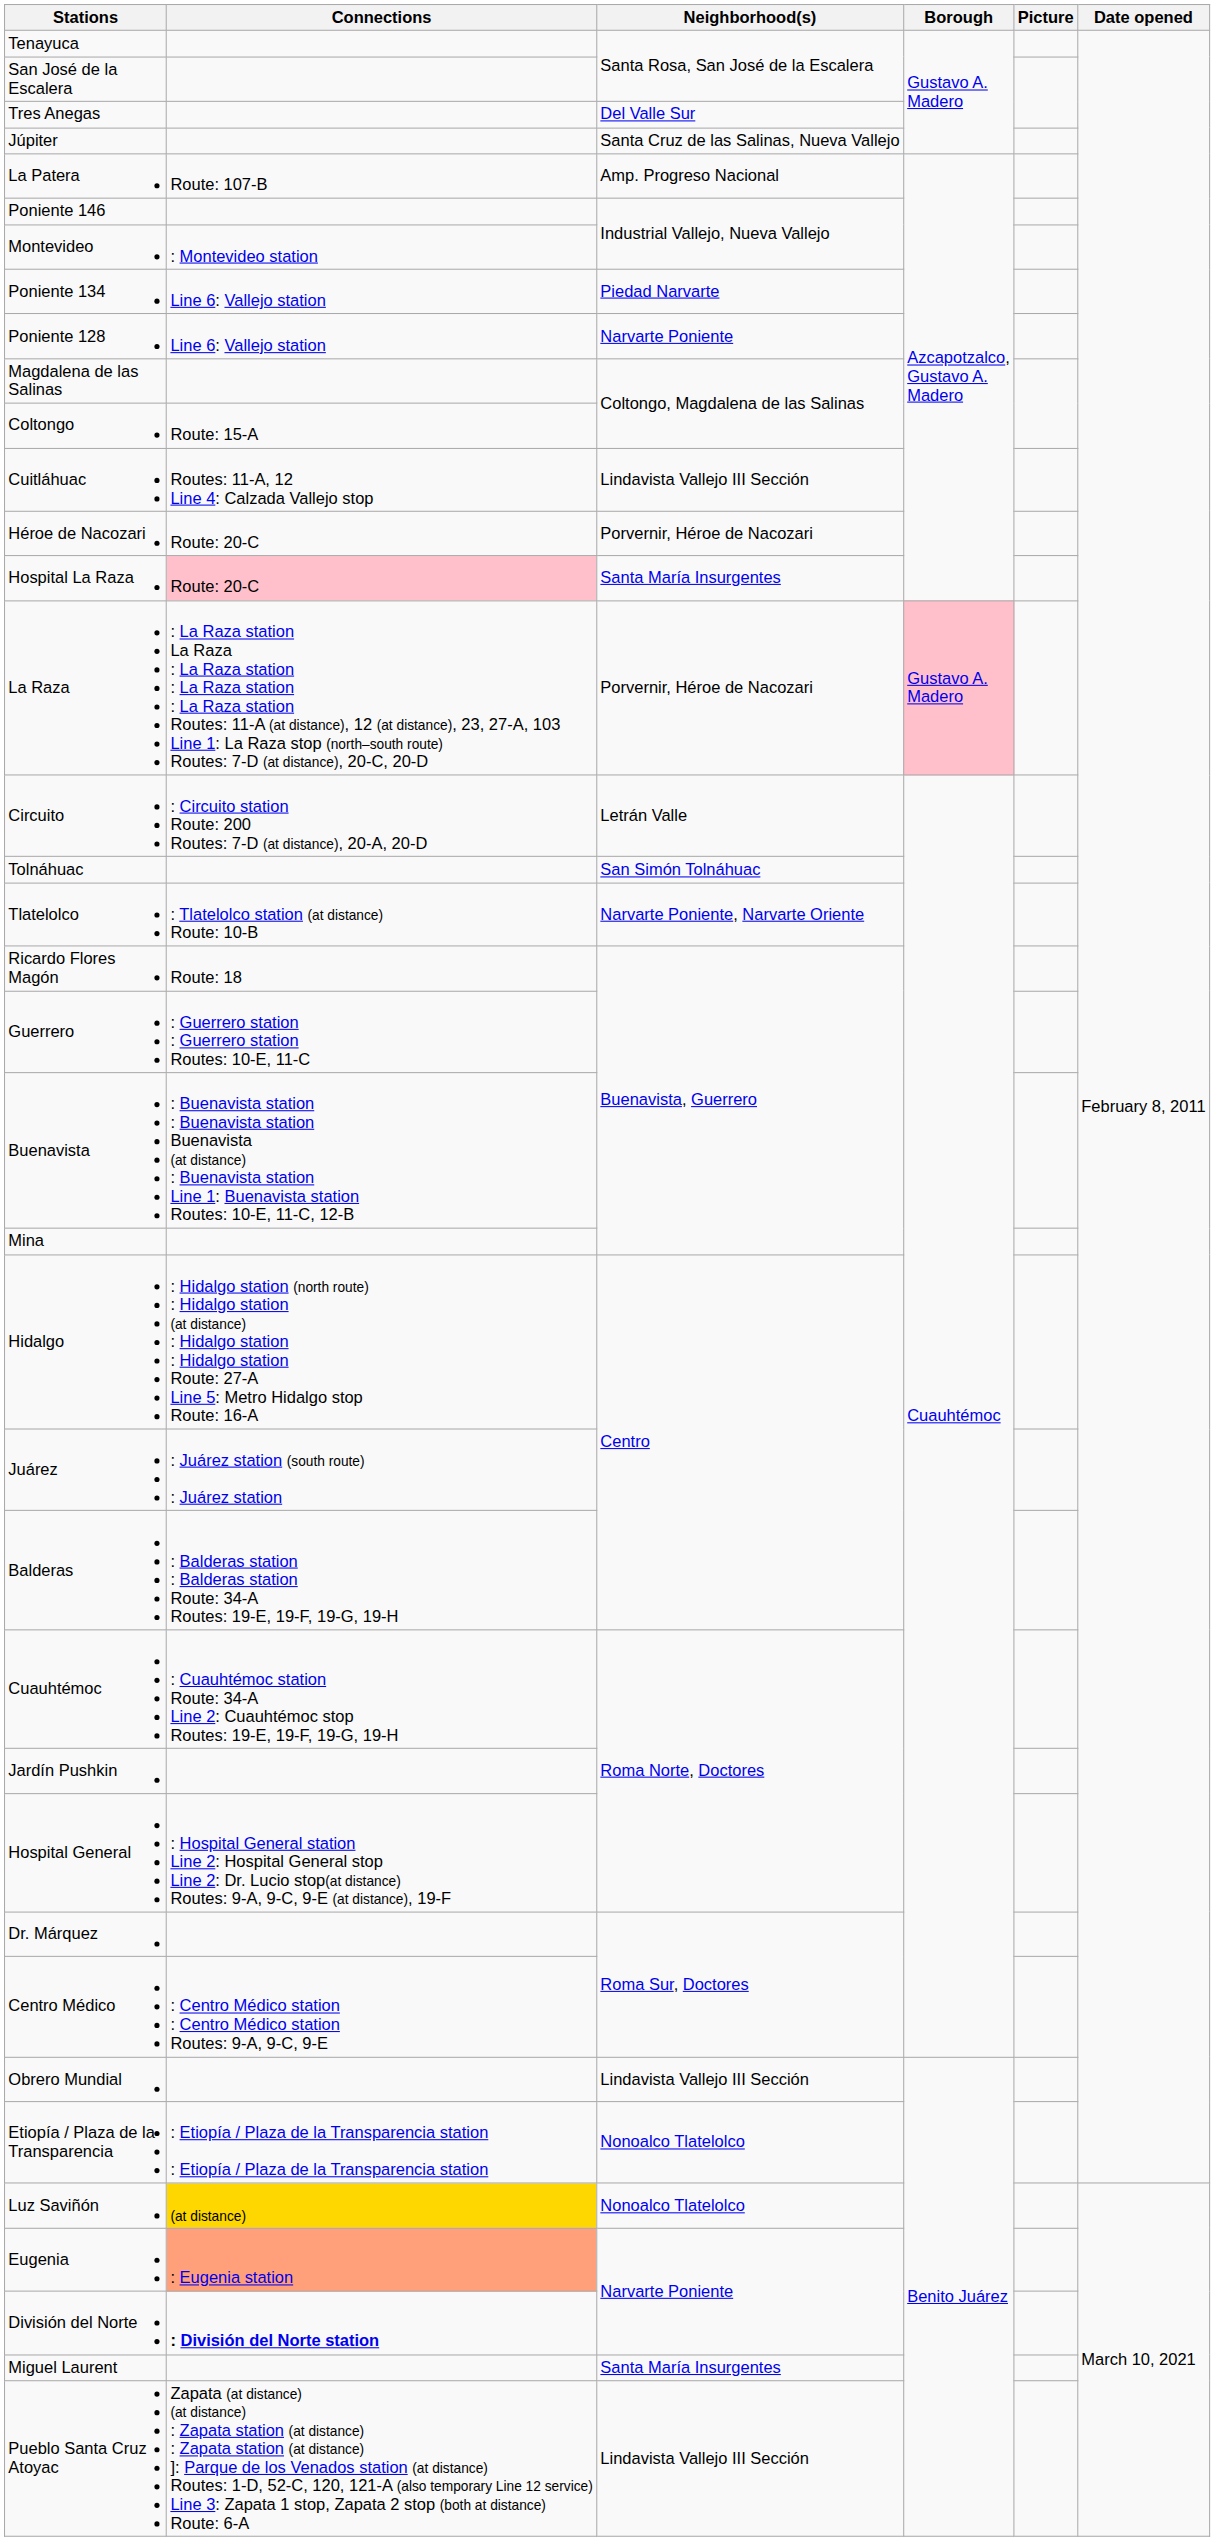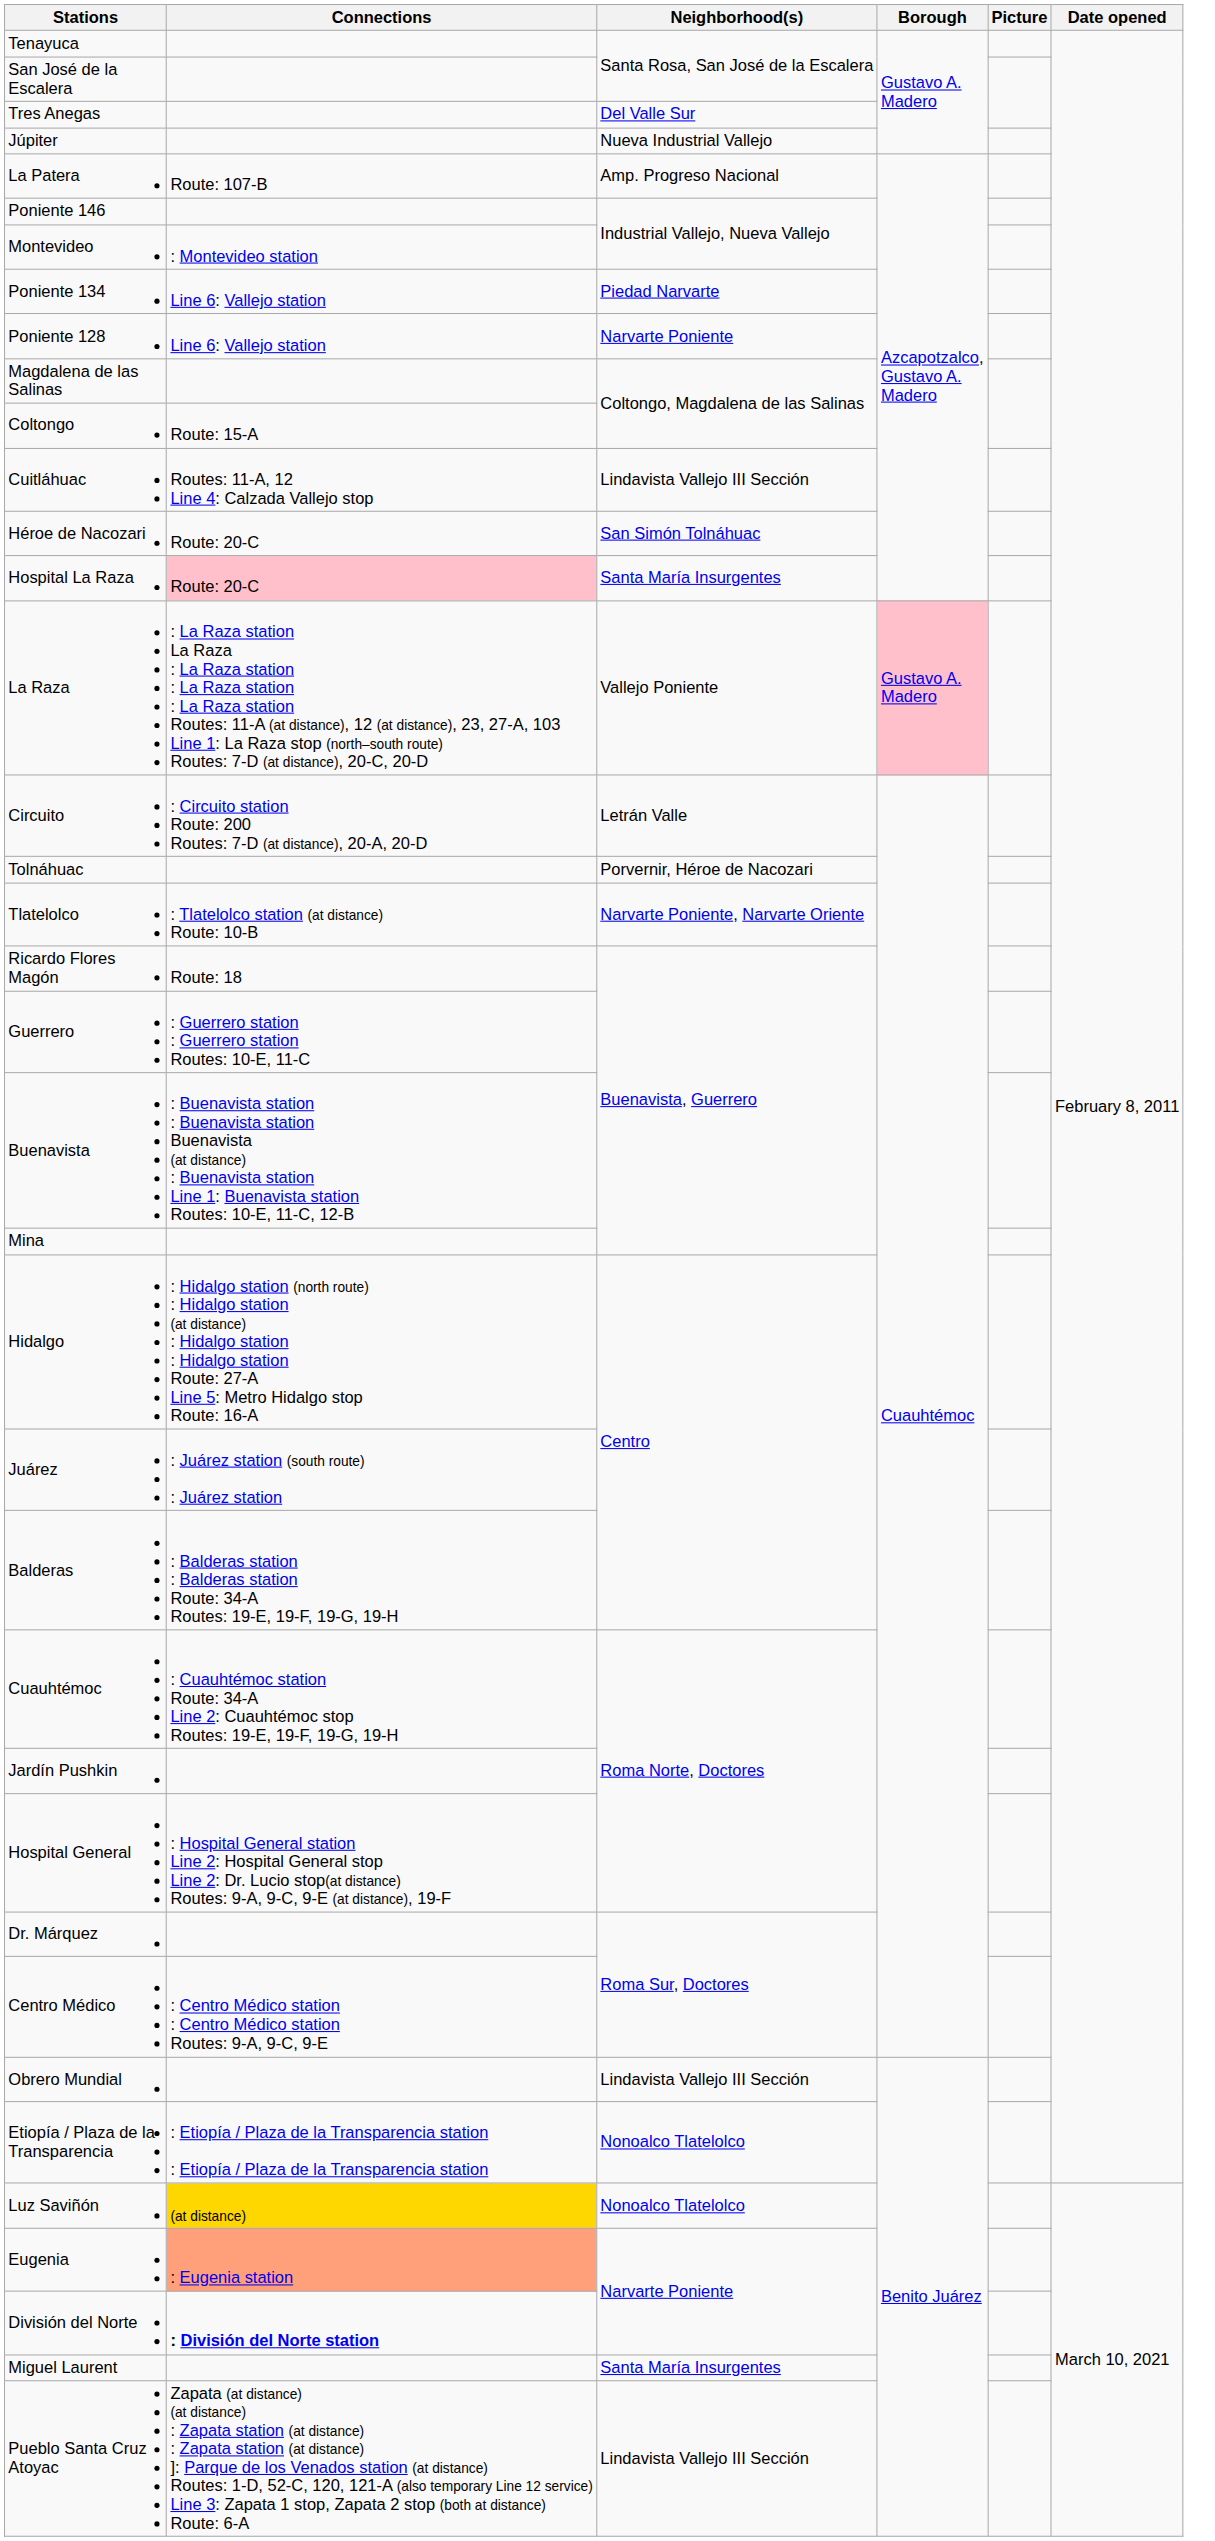(750, 140) Santa Cruz de las Salinas, Nueva Vallejo -> (686, 140) Nueva Industrial Vallejo
(707, 533) Porvernir, Héroe de Nacozari -> (680, 533) San Simón Tolnáhuac
(707, 687) Porvernir, Héroe de Nacozari -> (659, 687) Vallejo Poniente
(680, 869) San Simón Tolnáhuac -> (707, 869) Porvernir, Héroe de Nacozari
